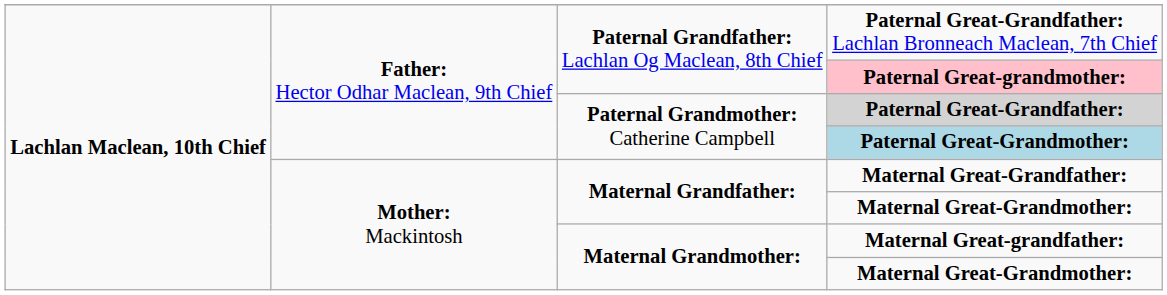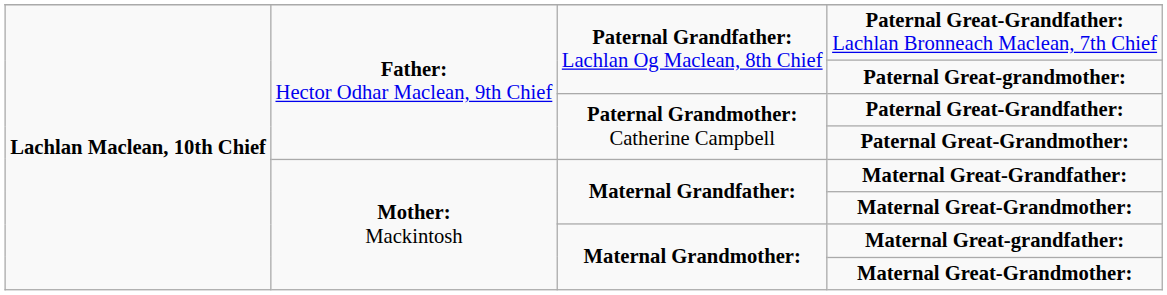(995, 76) pink background -> (995, 76) no background
(995, 109) lightgrey background -> (995, 109) no background
(995, 142) lightblue background -> (995, 142) no background
